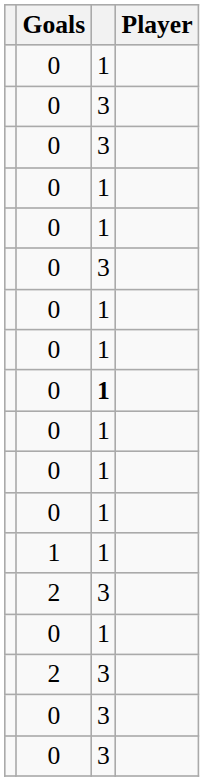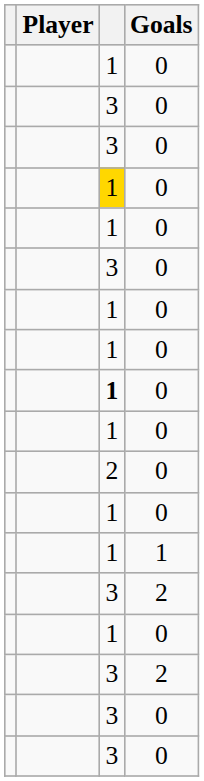columns swapped: (157, 24) <-> (54, 24)
(103, 187) no background -> (112, 187) gold background
(103, 471) 1 -> (112, 471) 2
